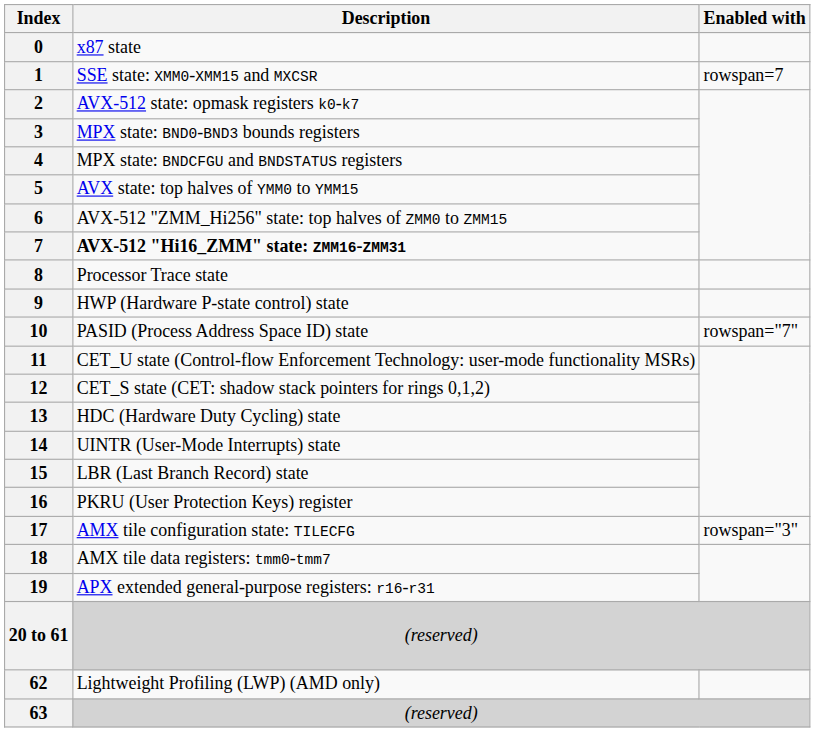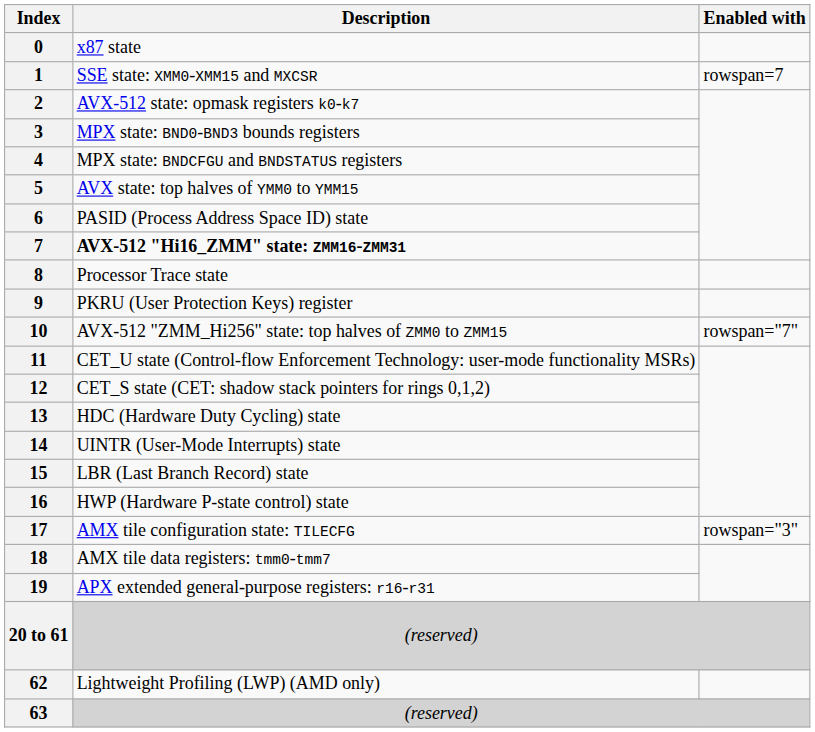(292, 218) AVX-512 "ZMM_Hi256" state: top halves of ZMM0 to ZMM15 -> (222, 217) PASID (Process Address Space ID) state
(213, 302) HWP (Hardware P-state control) state -> (215, 302) PKRU (User Protection Keys) register
(222, 331) PASID (Process Address Space ID) state -> (292, 331) AVX-512 "ZMM_Hi256" state: top halves of ZMM0 to ZMM15
(215, 501) PKRU (User Protection Keys) register -> (213, 501) HWP (Hardware P-state control) state
